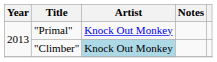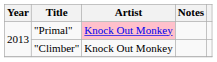(128, 30) no background -> (128, 30) pink background
(128, 48) lightblue background -> (128, 48) no background
